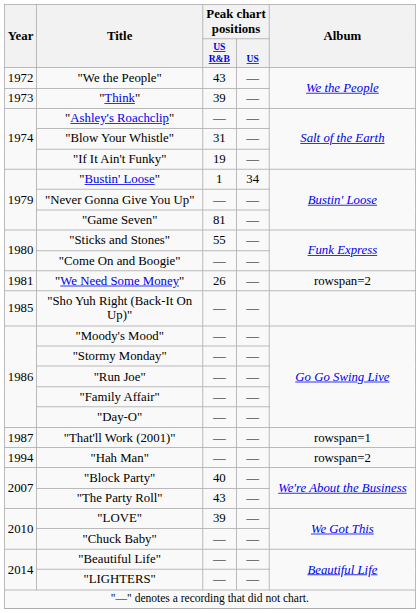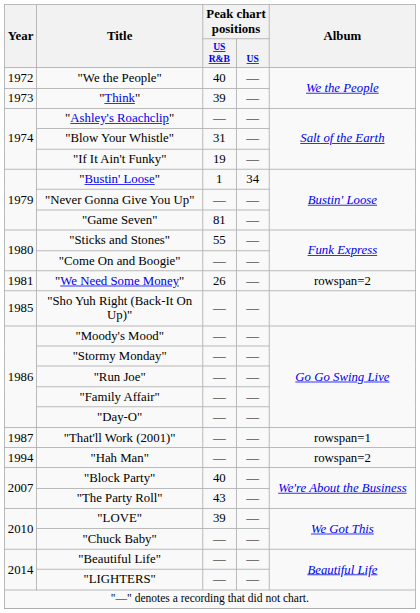(219, 77) 43 -> (219, 77) 40
